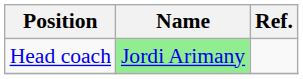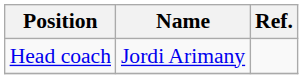(183, 55) lightgreen background -> (183, 55) no background
